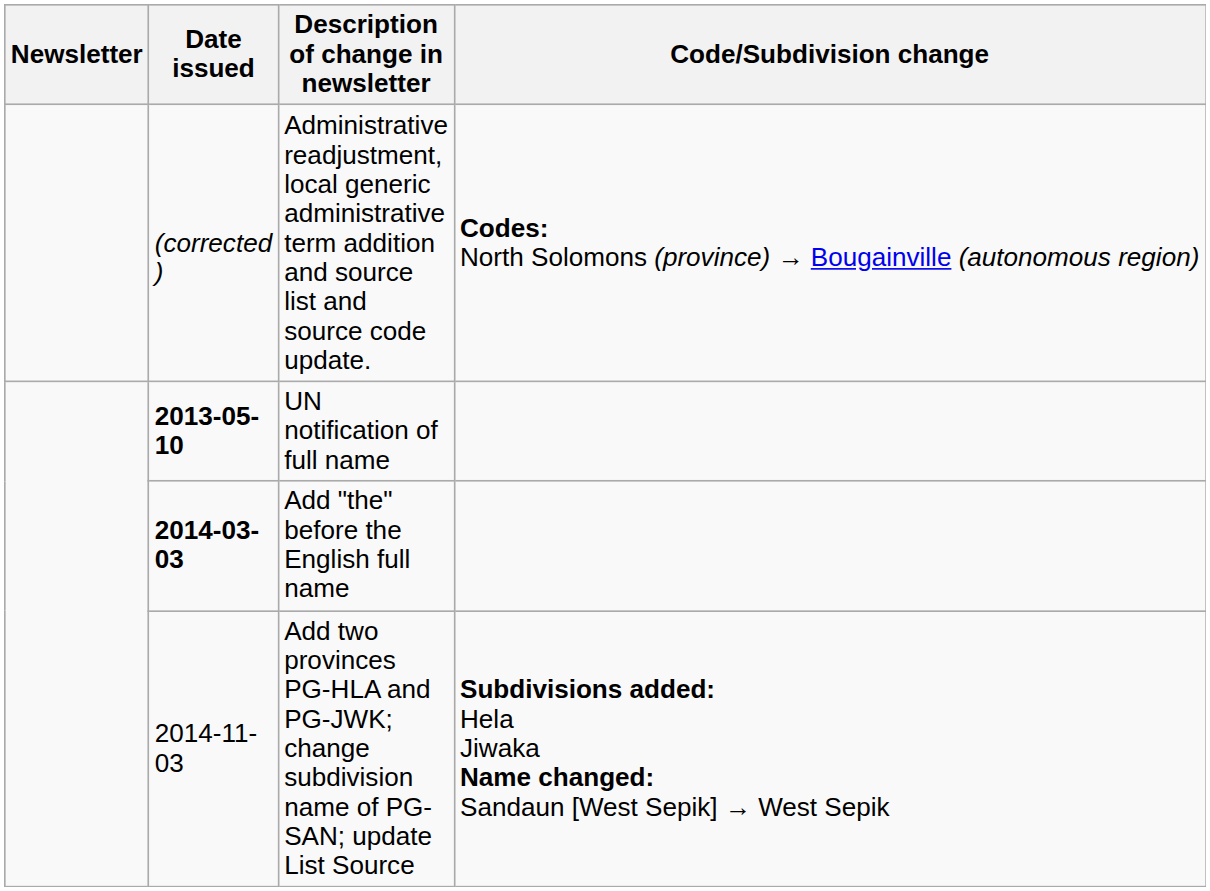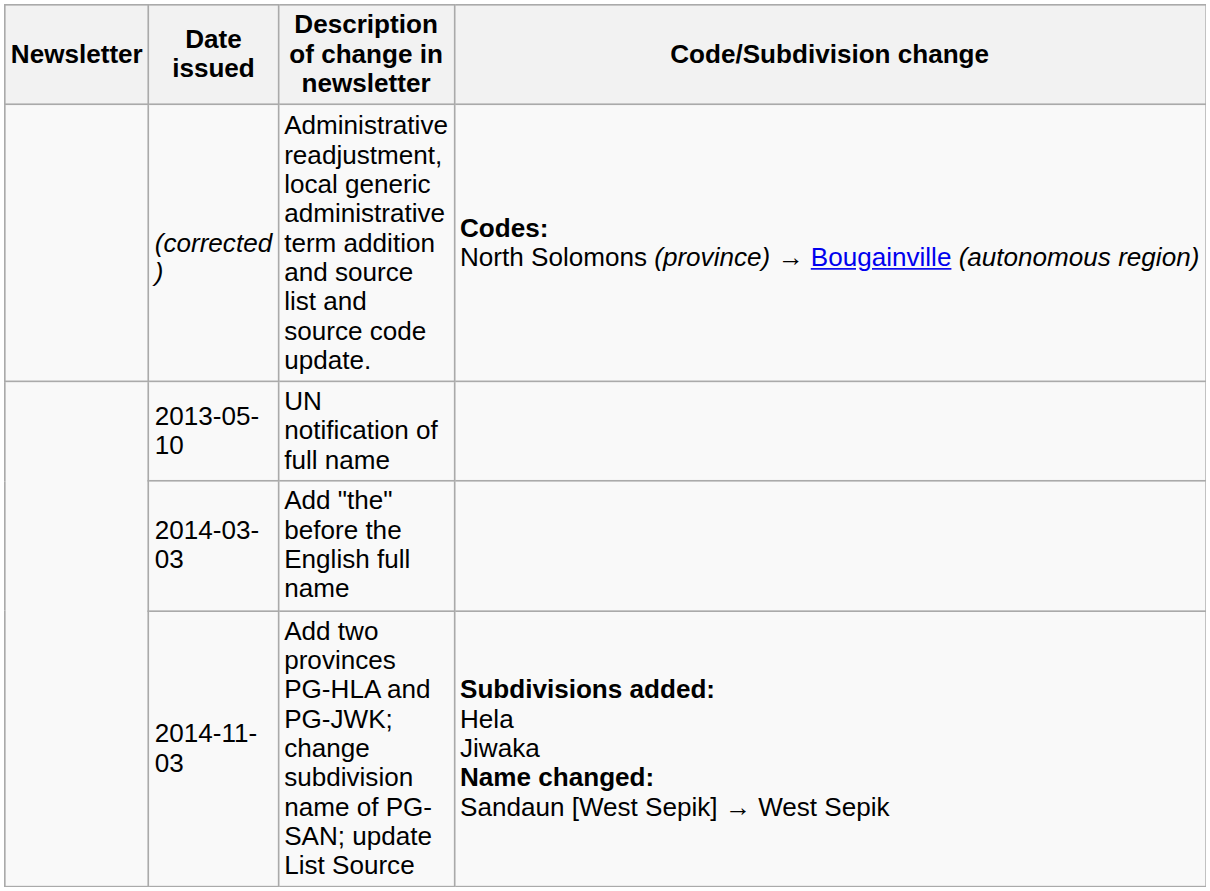(207, 430) bold -> (207, 430) normal
(207, 545) bold -> (207, 545) normal
